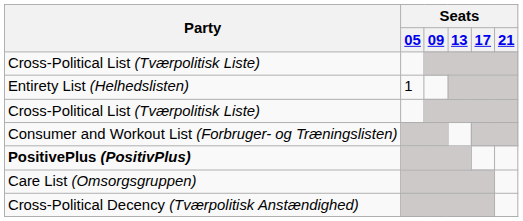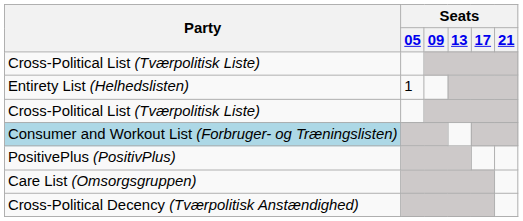(203, 134) no background -> (203, 134) lightblue background
(99, 157) bold -> (92, 157) normal
